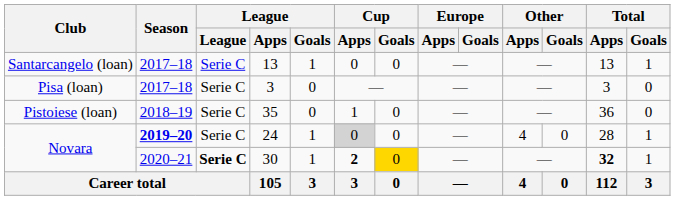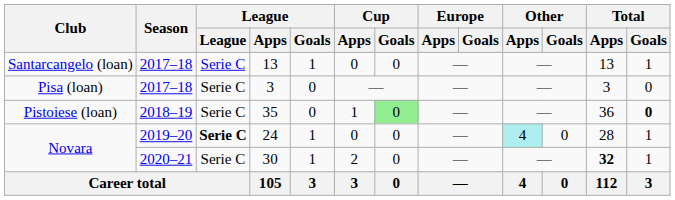(396, 111) no background -> (396, 111) lightgreen background
(649, 111) normal -> (649, 111) bold
(166, 135) bold -> (166, 135) normal
(223, 135) normal -> (223, 135) bold
(354, 135) lightgrey background -> (354, 135) no background
(522, 135) no background -> (522, 135) paleturquoise background
(223, 159) bold -> (223, 159) normal
(354, 159) bold -> (354, 159) normal
(396, 159) gold background -> (396, 159) no background
